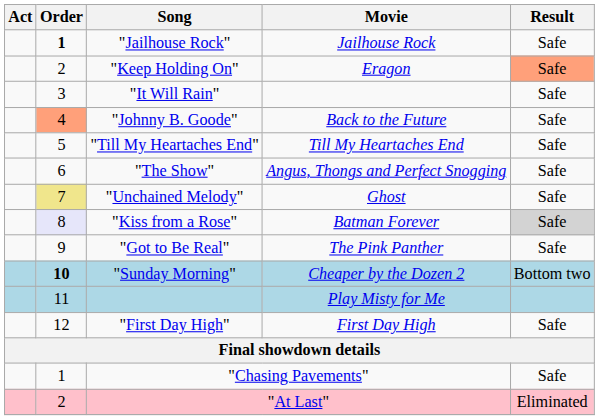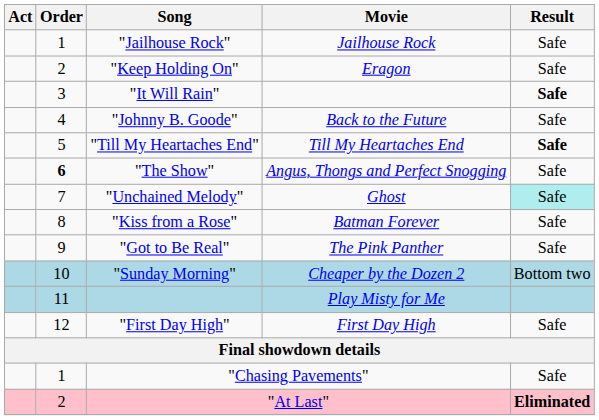(61, 42) bold -> (61, 42) normal
(552, 68) lightsalmon background -> (552, 68) no background
(552, 94) normal -> (552, 94) bold
(61, 119) lightsalmon background -> (61, 119) no background
(552, 145) normal -> (552, 145) bold
(61, 171) normal -> (61, 171) bold
(61, 196) khaki background -> (61, 196) no background
(552, 196) no background -> (552, 196) paleturquoise background
(61, 222) lavender background -> (61, 222) no background
(552, 222) lightgrey background -> (552, 222) no background
(61, 273) bold -> (61, 273) normal
(552, 401) normal -> (552, 401) bold
